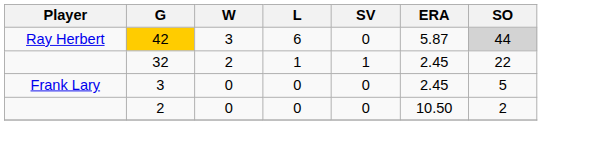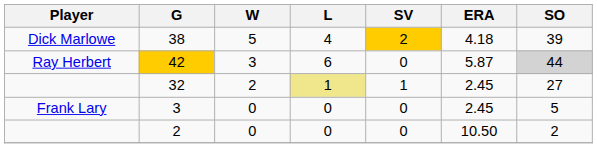+ row: (177, 39)
(297, 62) no background -> (328, 85) khaki background
(503, 62) 22 -> (555, 85) 27
